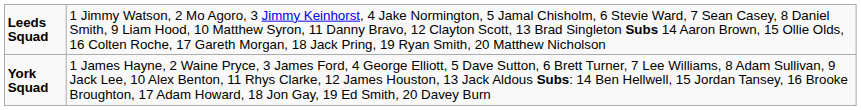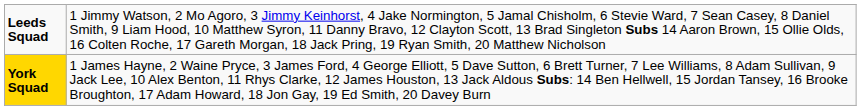(28, 80) no background -> (28, 80) gold background
